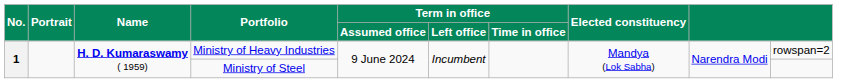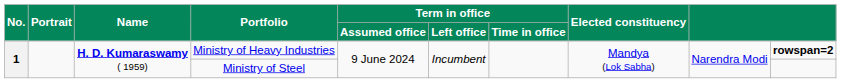(801, 50) normal -> (803, 50) bold
